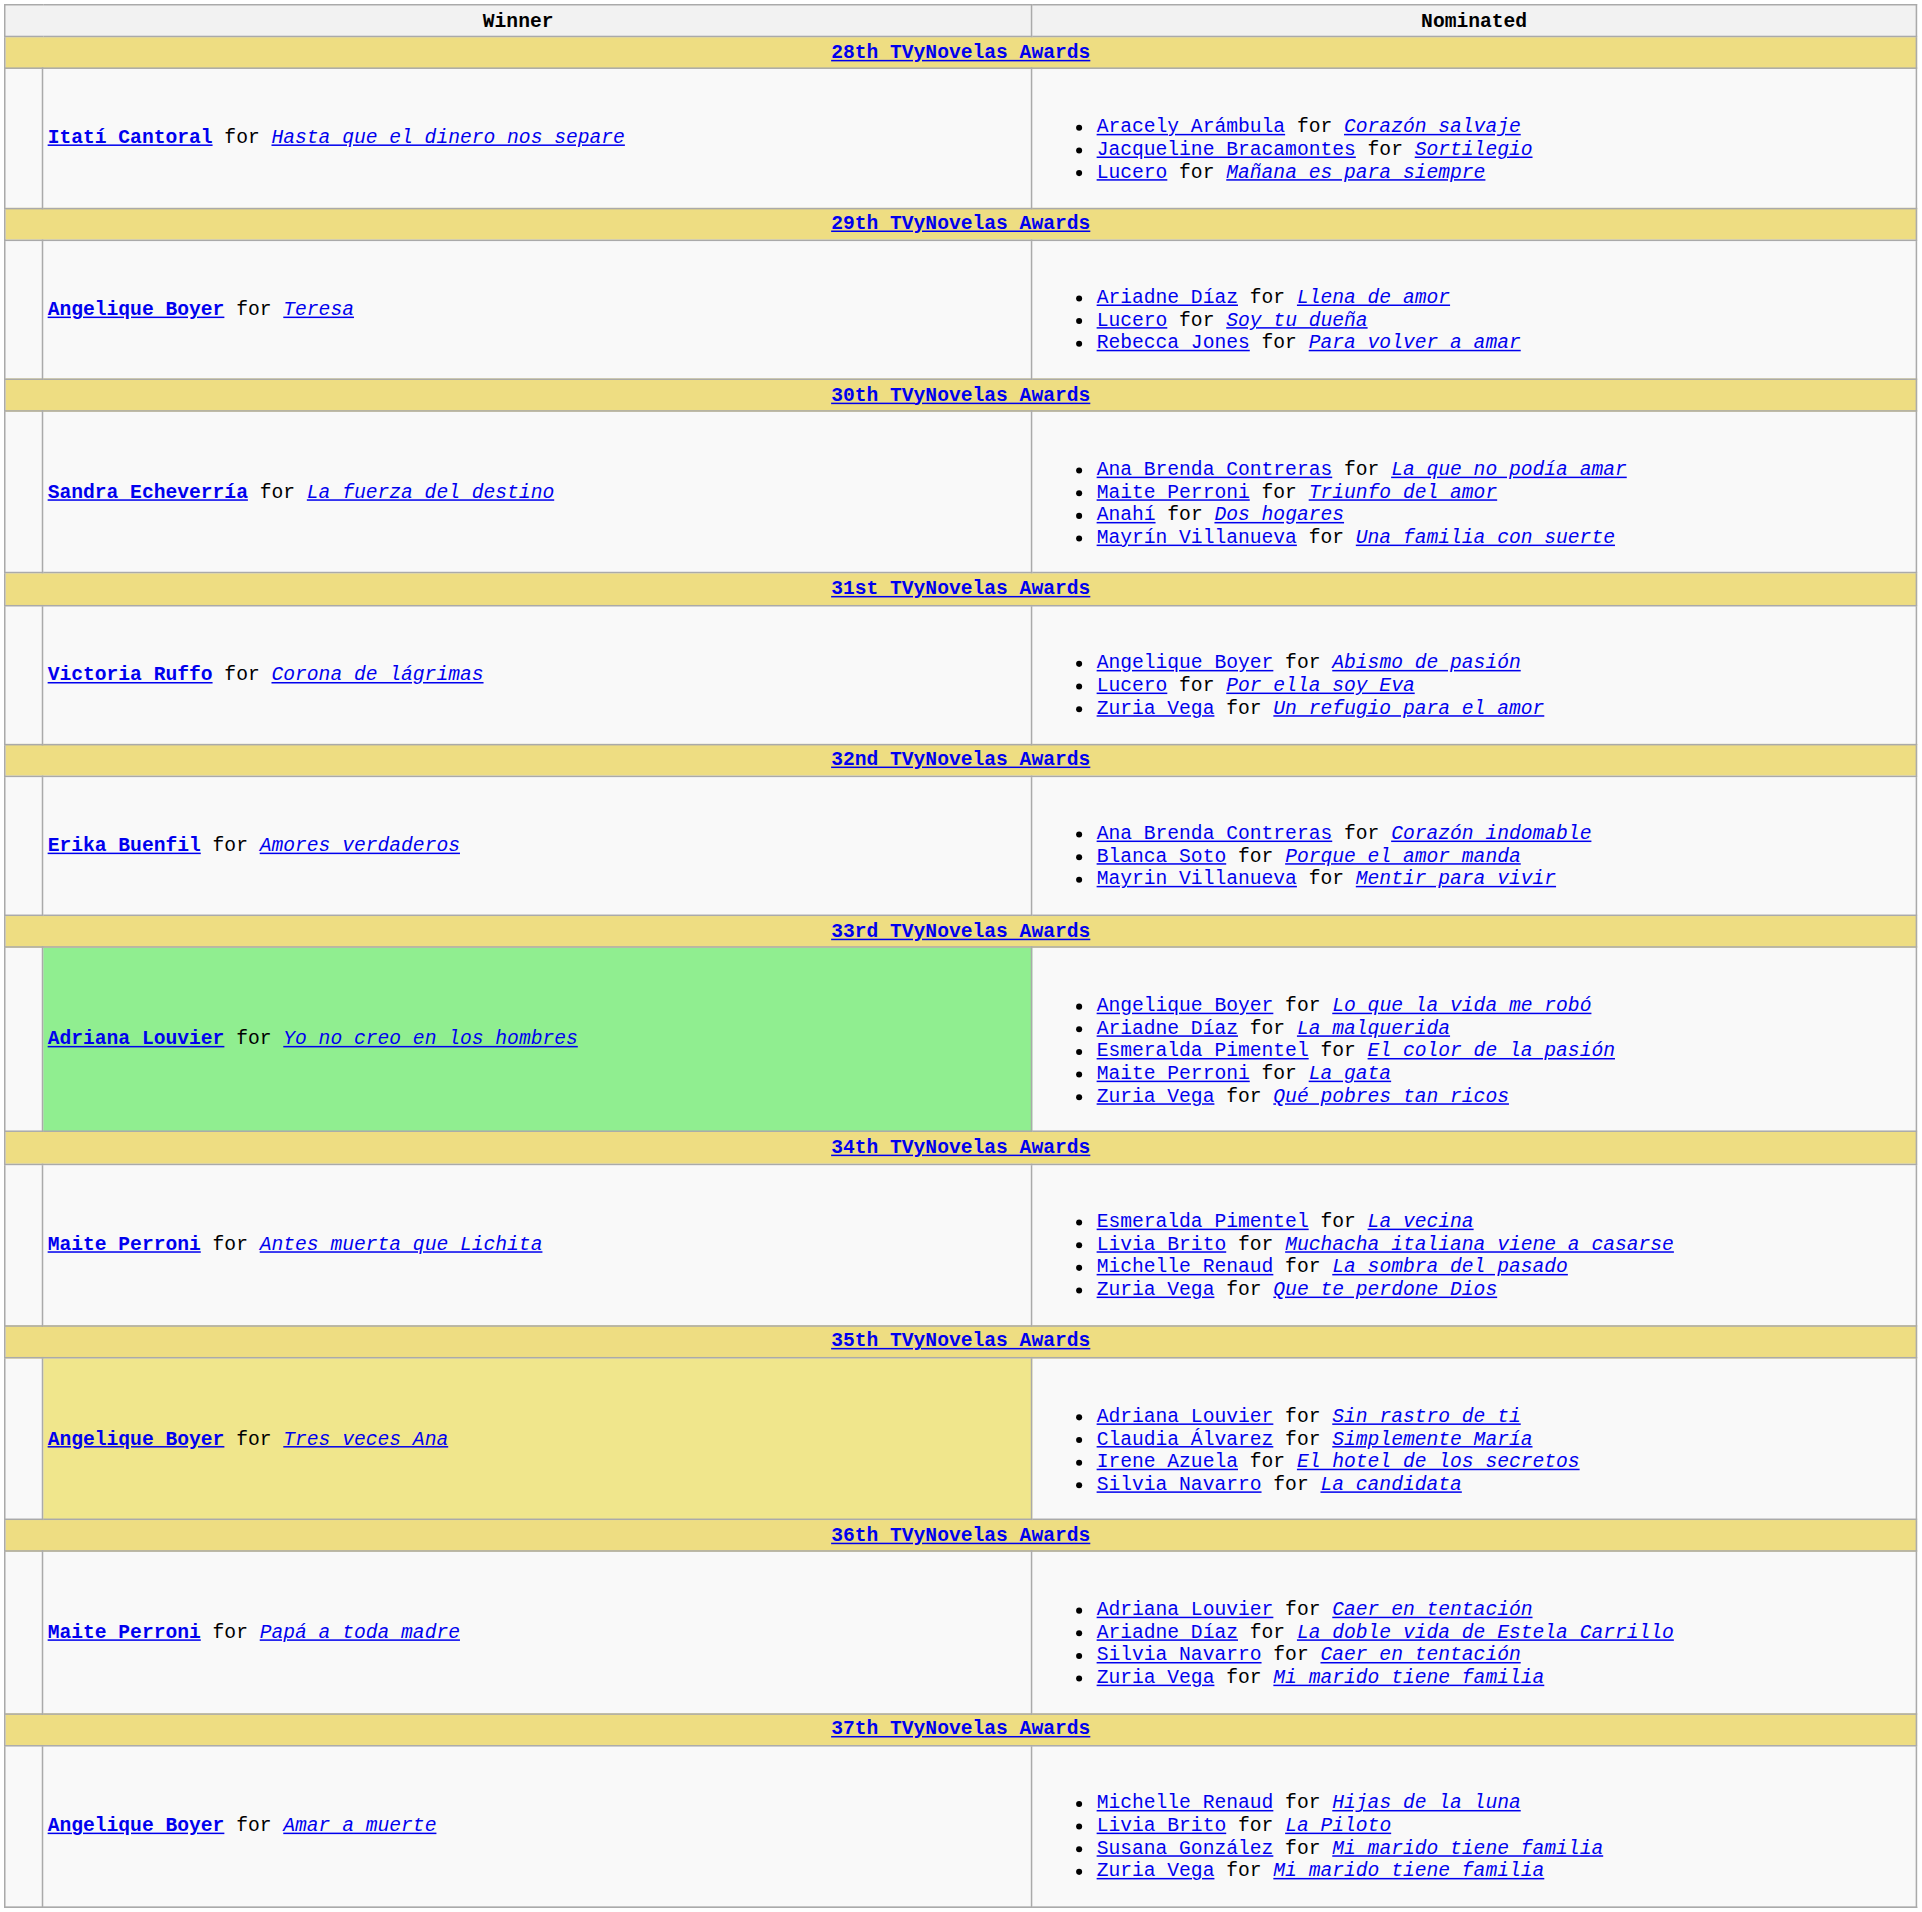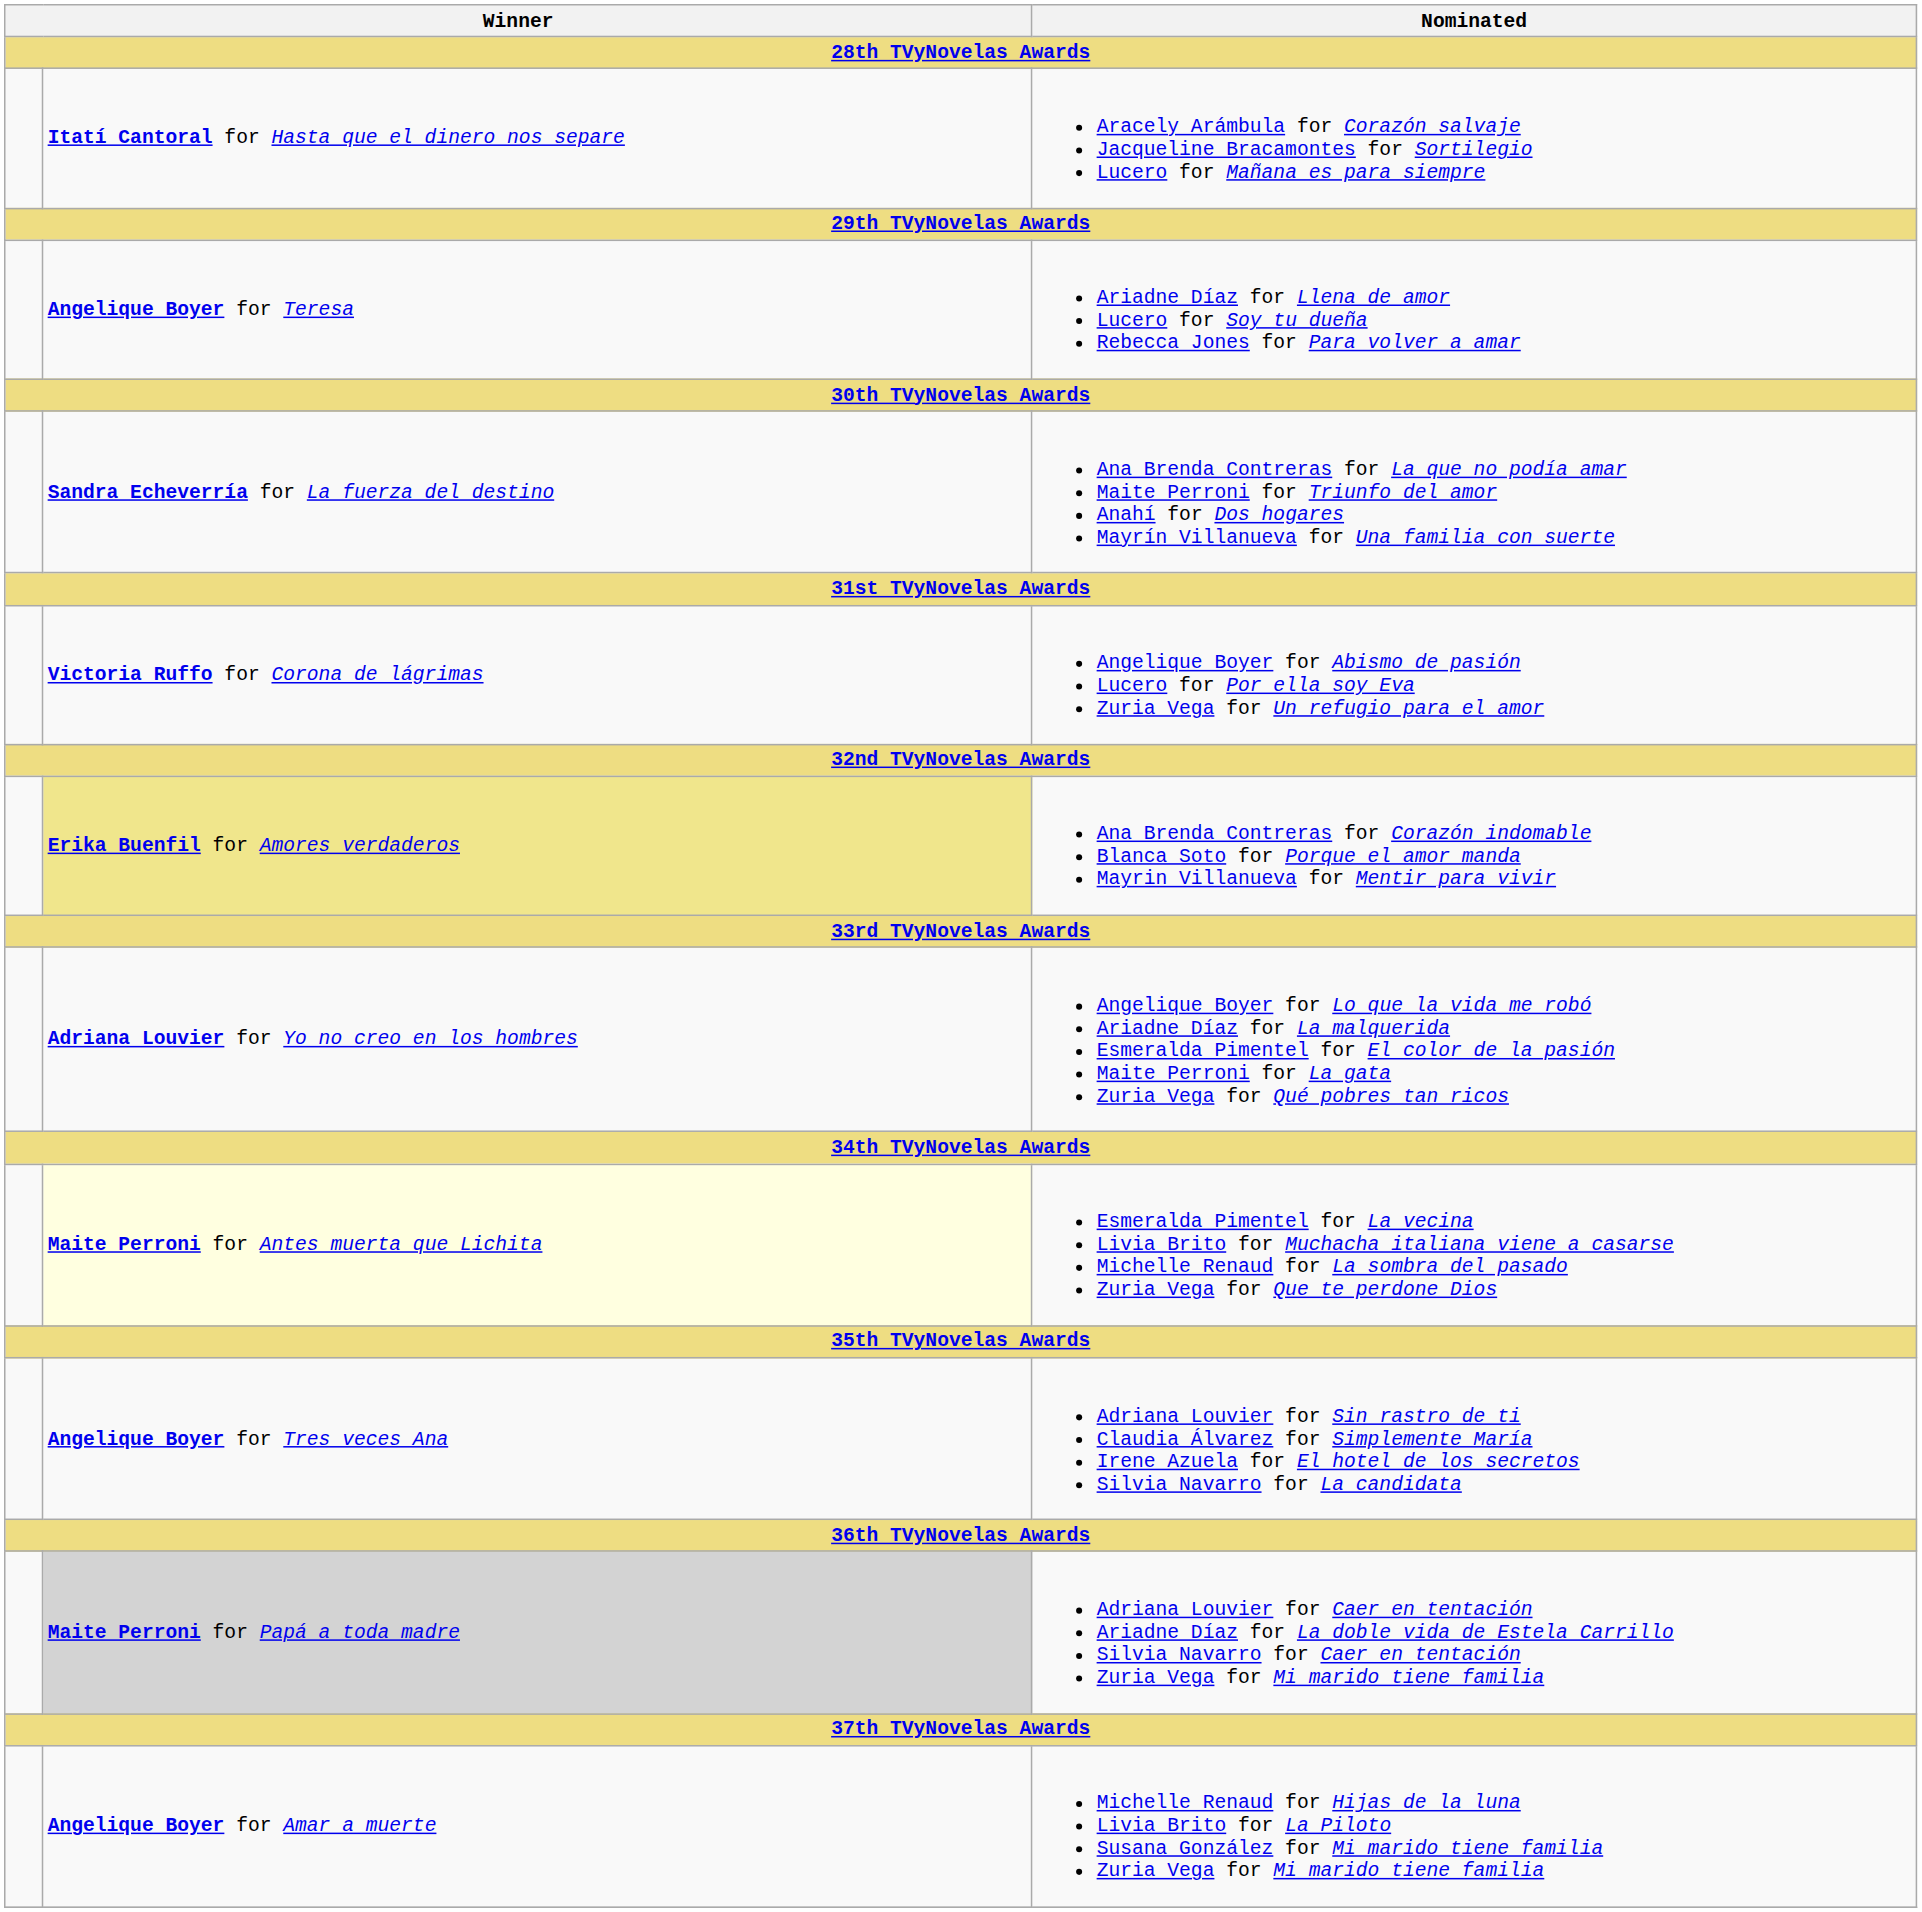(254, 846) no background -> (254, 846) khaki background
(313, 1040) lightgreen background -> (313, 1040) no background
(295, 1245) no background -> (295, 1245) lightyellow background
(248, 1439) khaki background -> (248, 1439) no background
(254, 1632) no background -> (254, 1632) lightgrey background
